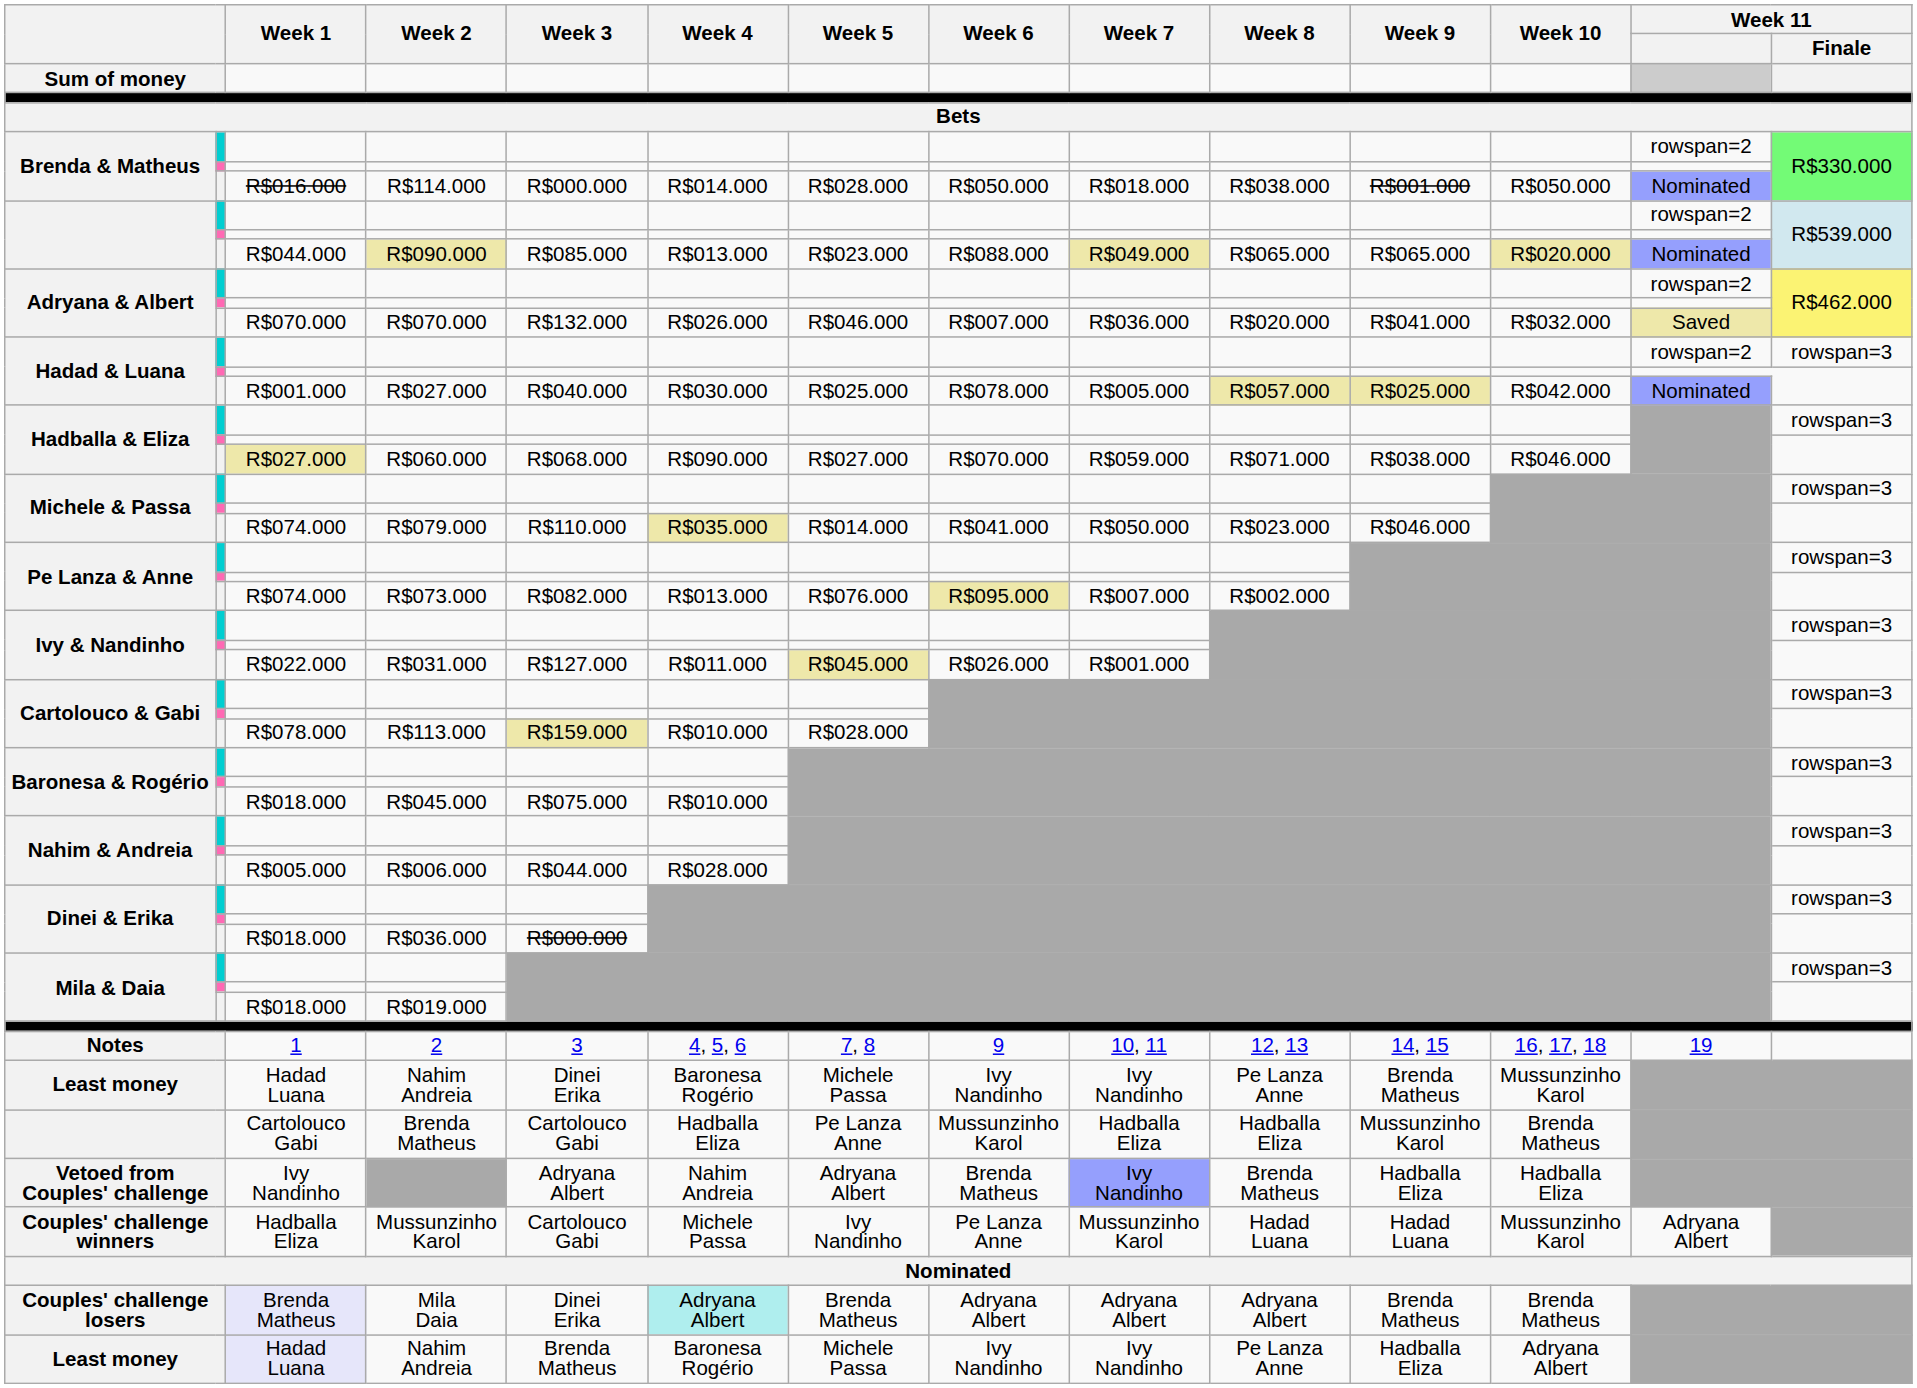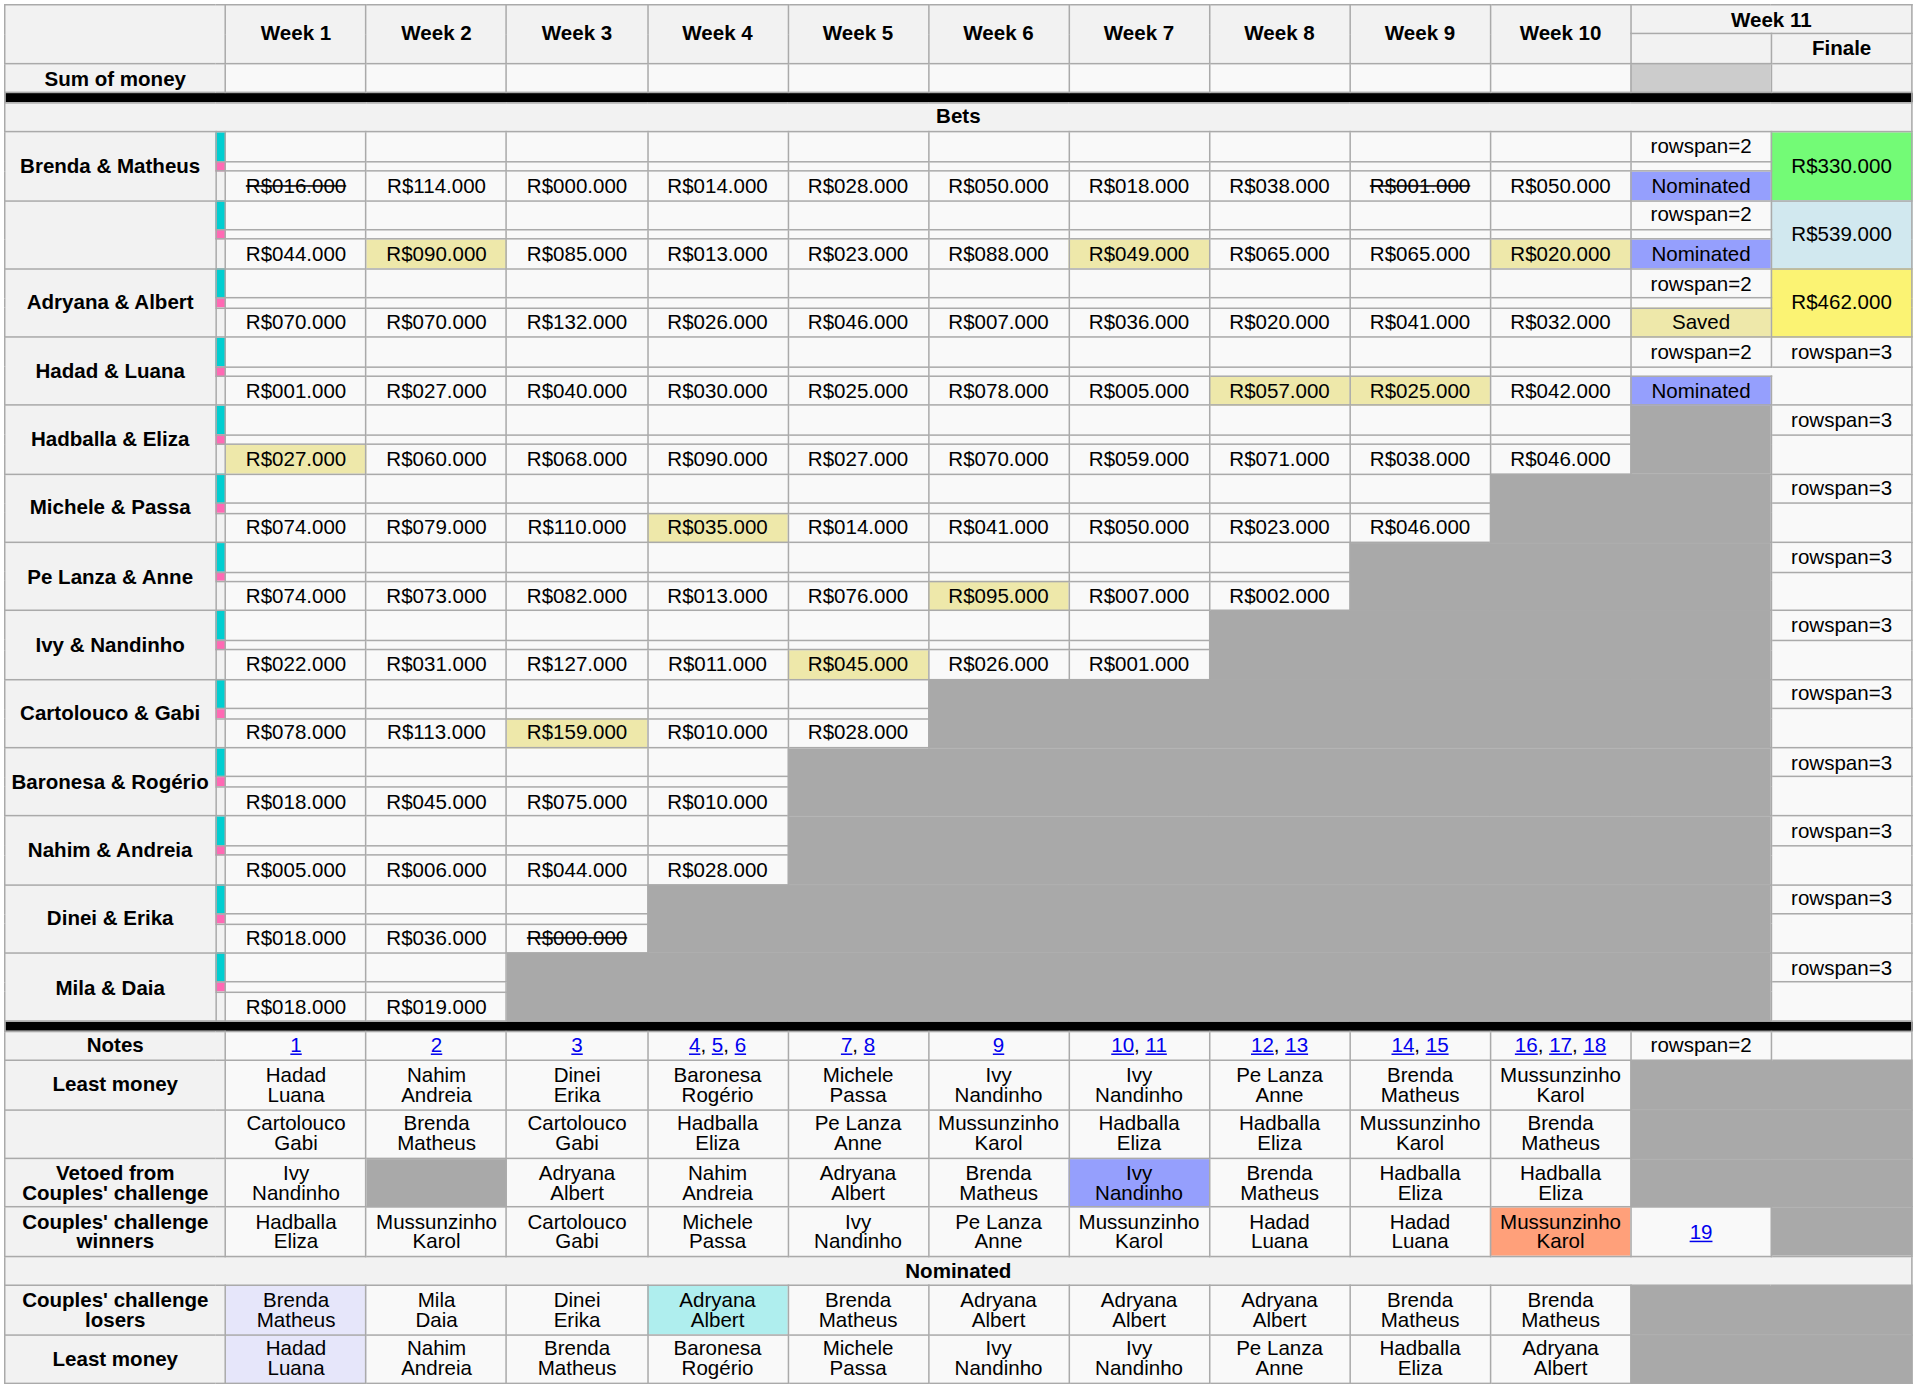(1701, 1045) 19 -> (1701, 1045) rowspan=2
(1561, 1231) no background -> (1561, 1231) lightsalmon background
(1701, 1231) Adryana Albert -> (1701, 1231) 19
